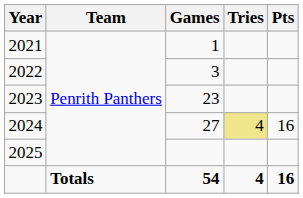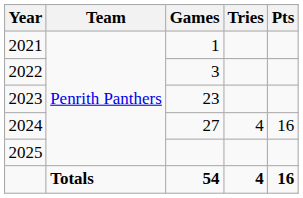(260, 125) khaki background -> (260, 125) no background
